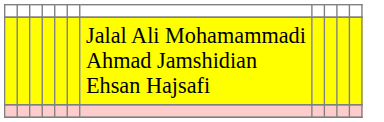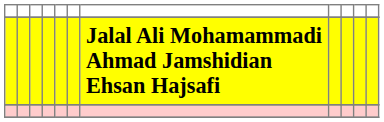(196, 61) normal -> (204, 61) bold
